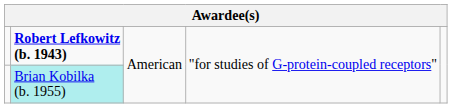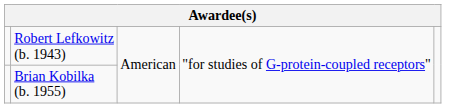(67, 45) bold -> (64, 45) normal
(54, 84) paleturquoise background -> (54, 84) no background
